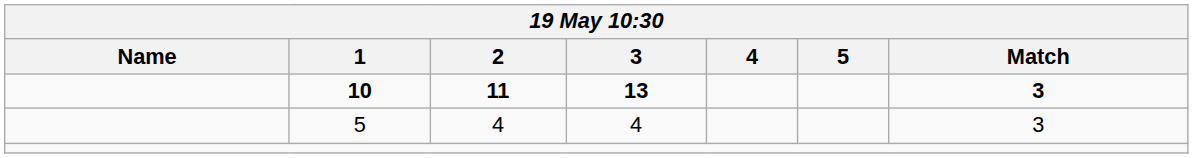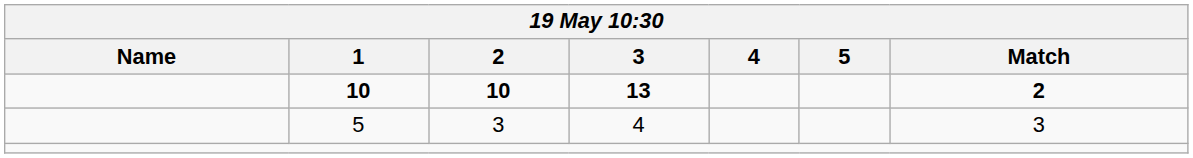(498, 90) 11 -> (498, 90) 10
(1038, 90) 3 -> (1039, 90) 2
(498, 125) 4 -> (498, 125) 3
